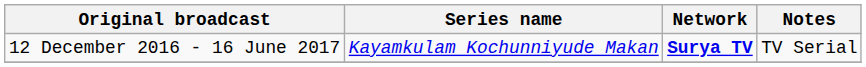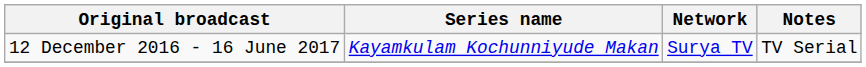(710, 48) bold -> (710, 48) normal
